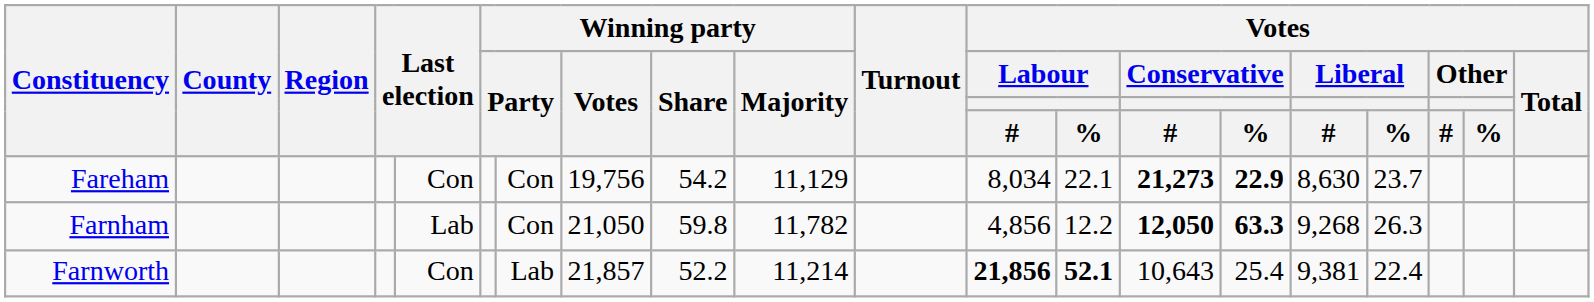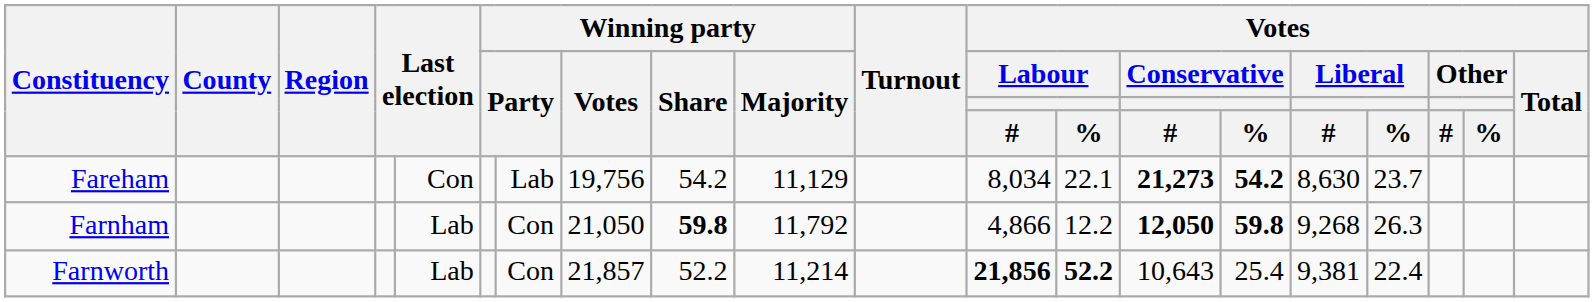(531, 179) Con -> (532, 179) Lab
(1259, 179) 22.9 -> (1259, 179) 54.2
(703, 225) normal -> (703, 225) bold
(810, 225) 11,782 -> (810, 225) 11,792
(1019, 225) 4,856 -> (1019, 225) 4,866
(1259, 225) 63.3 -> (1259, 225) 59.8
(450, 271) Con -> (452, 271) Lab
(532, 271) Lab -> (531, 271) Con
(1089, 271) 52.1 -> (1089, 271) 52.2
